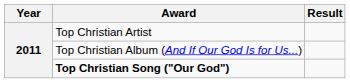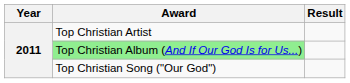(179, 50) no background -> (179, 50) lightgreen background
(142, 68) bold -> (136, 68) normal
